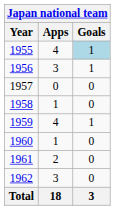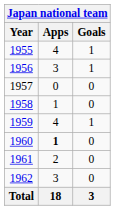(91, 50) lightblue background -> (91, 50) no background
(56, 141) normal -> (56, 141) bold
